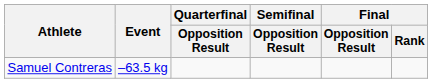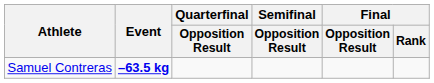(143, 68) normal -> (144, 68) bold
